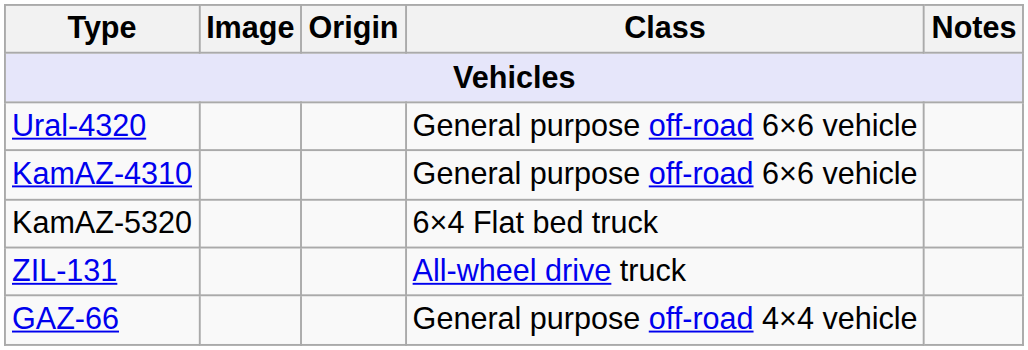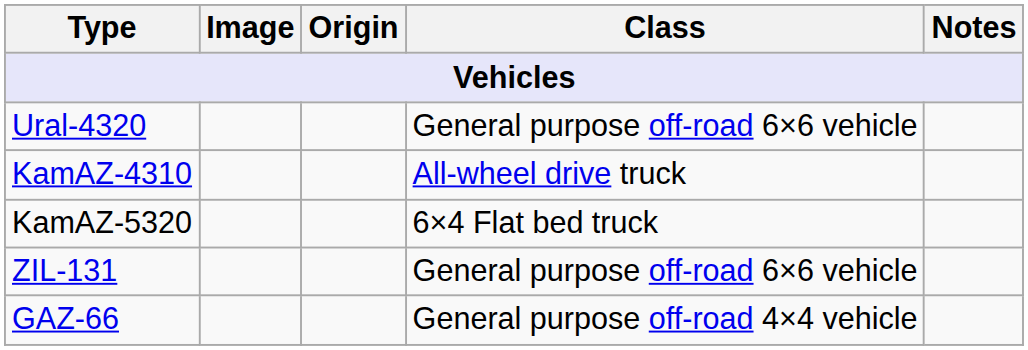(665, 174) General purpose off-road 6×6 vehicle -> (549, 174) All-wheel drive truck
(549, 271) All-wheel drive truck -> (665, 271) General purpose off-road 6×6 vehicle
